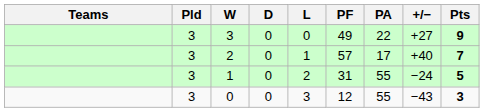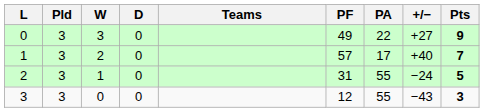columns swapped: (88, 14) <-> (307, 14)
